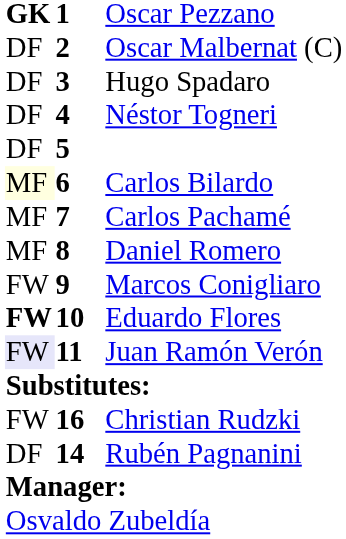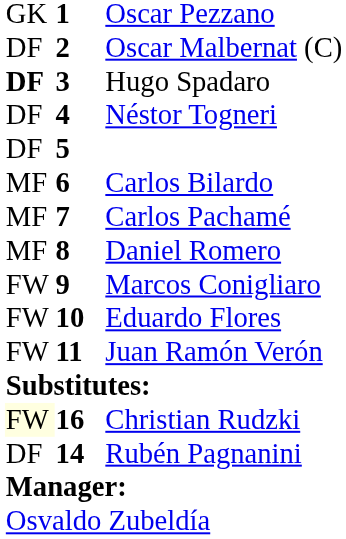(28, 13) bold -> (27, 13) normal
(24, 81) normal -> (25, 81) bold
(27, 182) lightyellow background -> (27, 182) no background
(29, 317) bold -> (27, 317) normal
(27, 351) lavender background -> (27, 351) no background
(27, 419) no background -> (27, 419) lightyellow background
